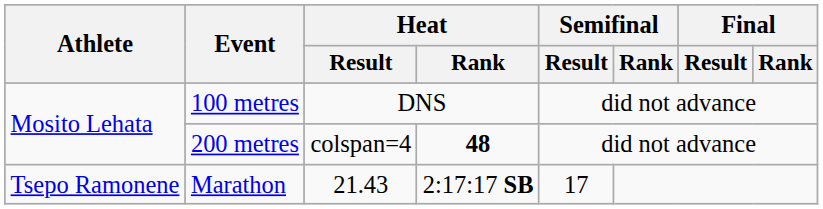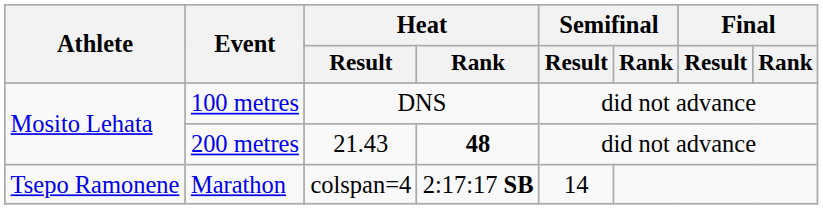(361, 144) colspan=4 -> (361, 144) 21.43
(361, 184) 21.43 -> (361, 184) colspan=4
(576, 184) 17 -> (576, 184) 14
